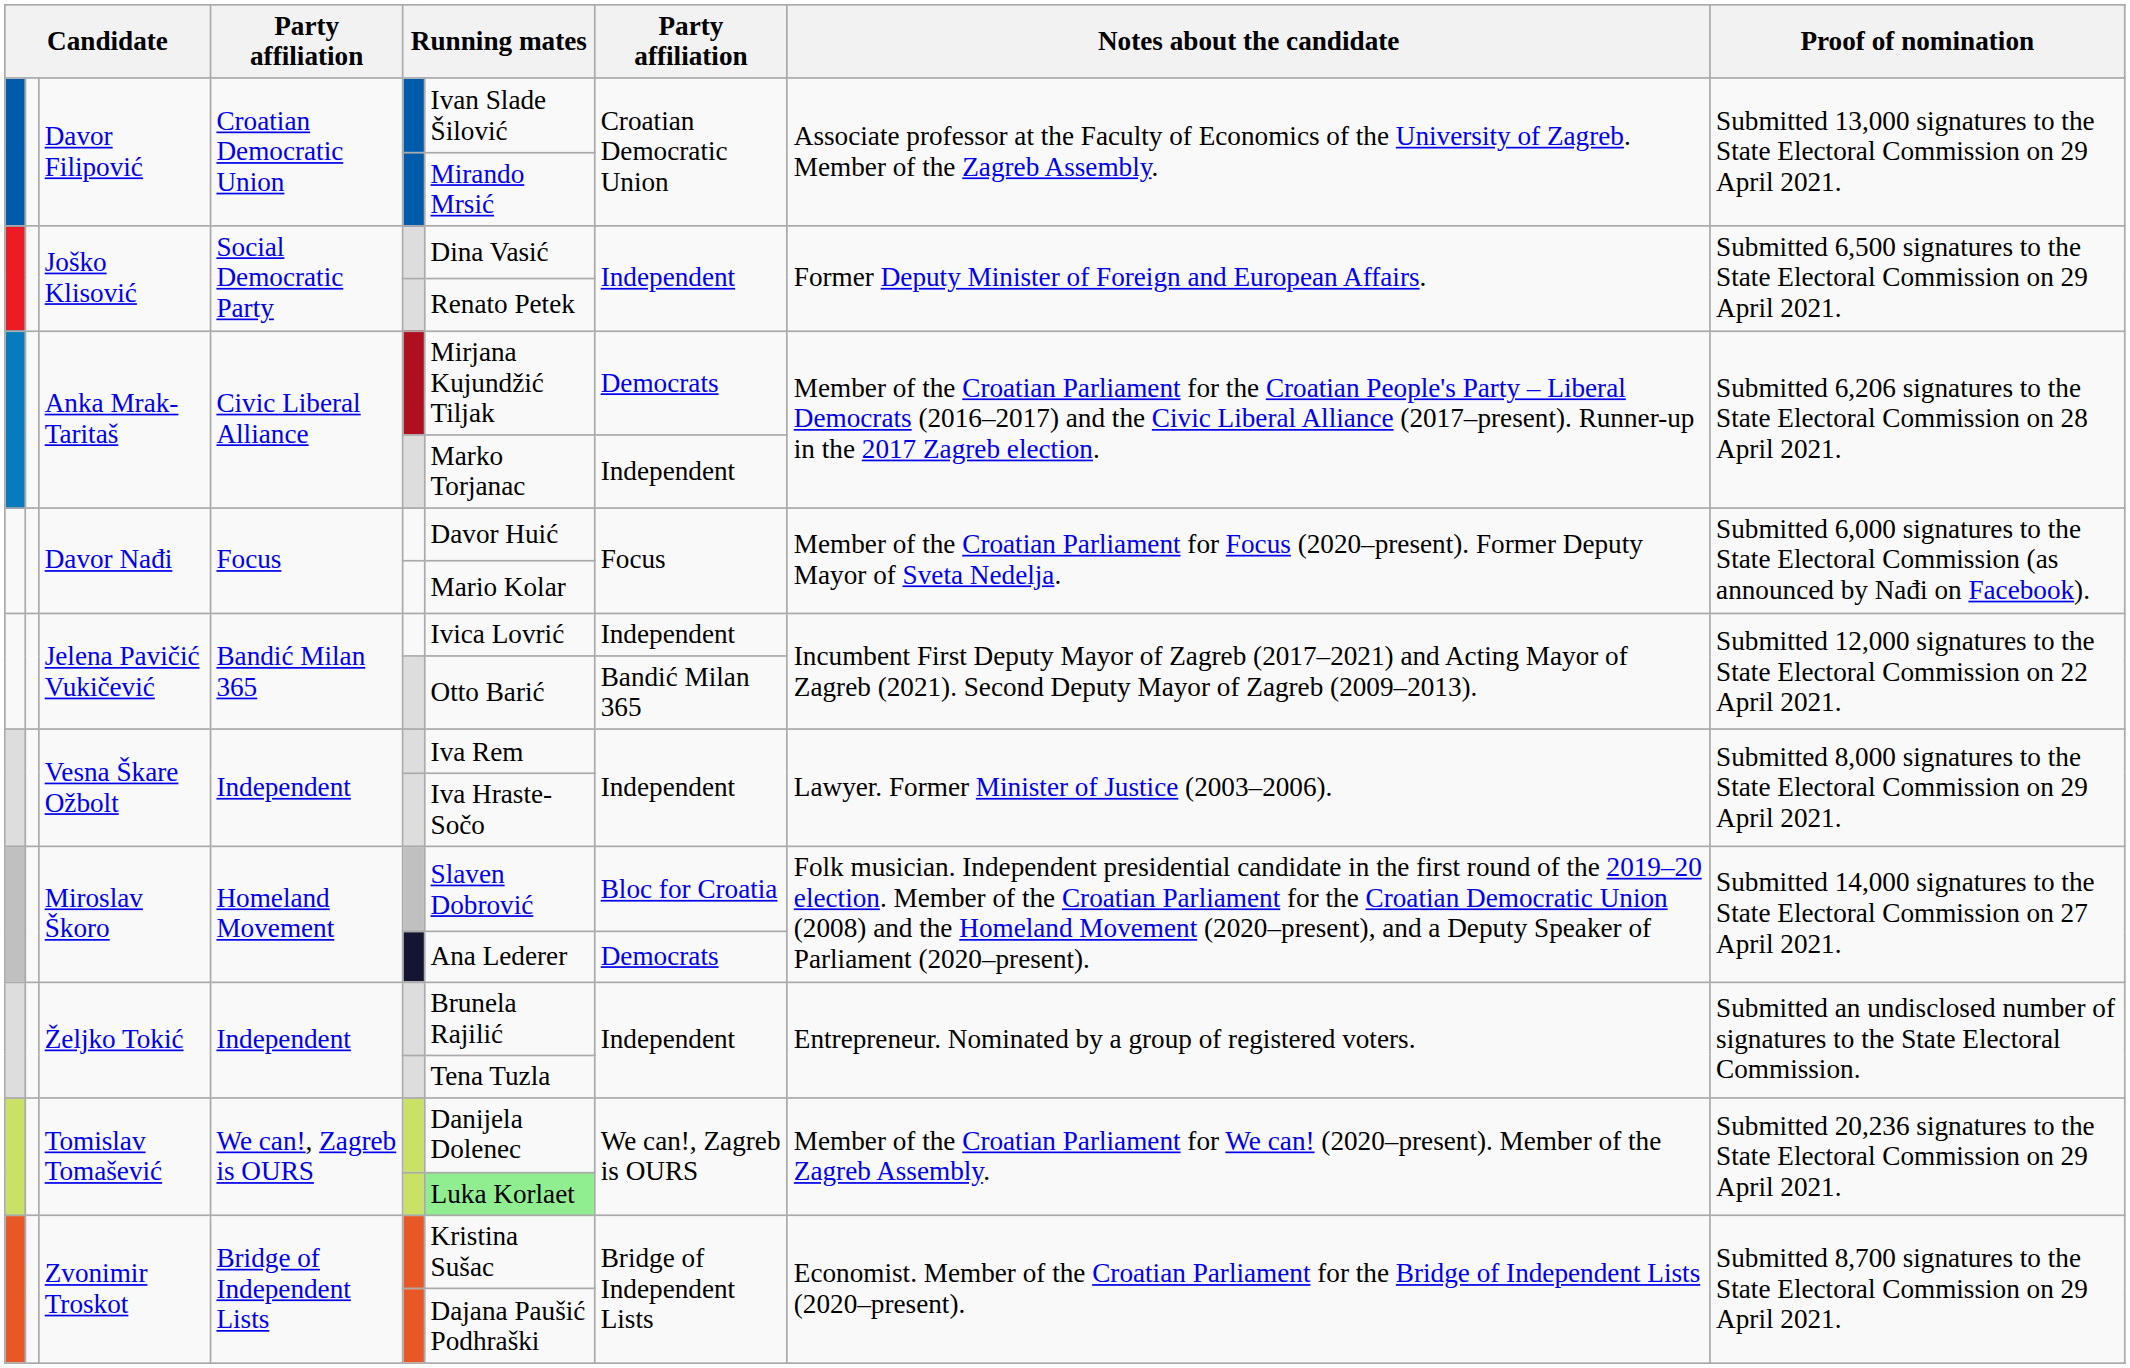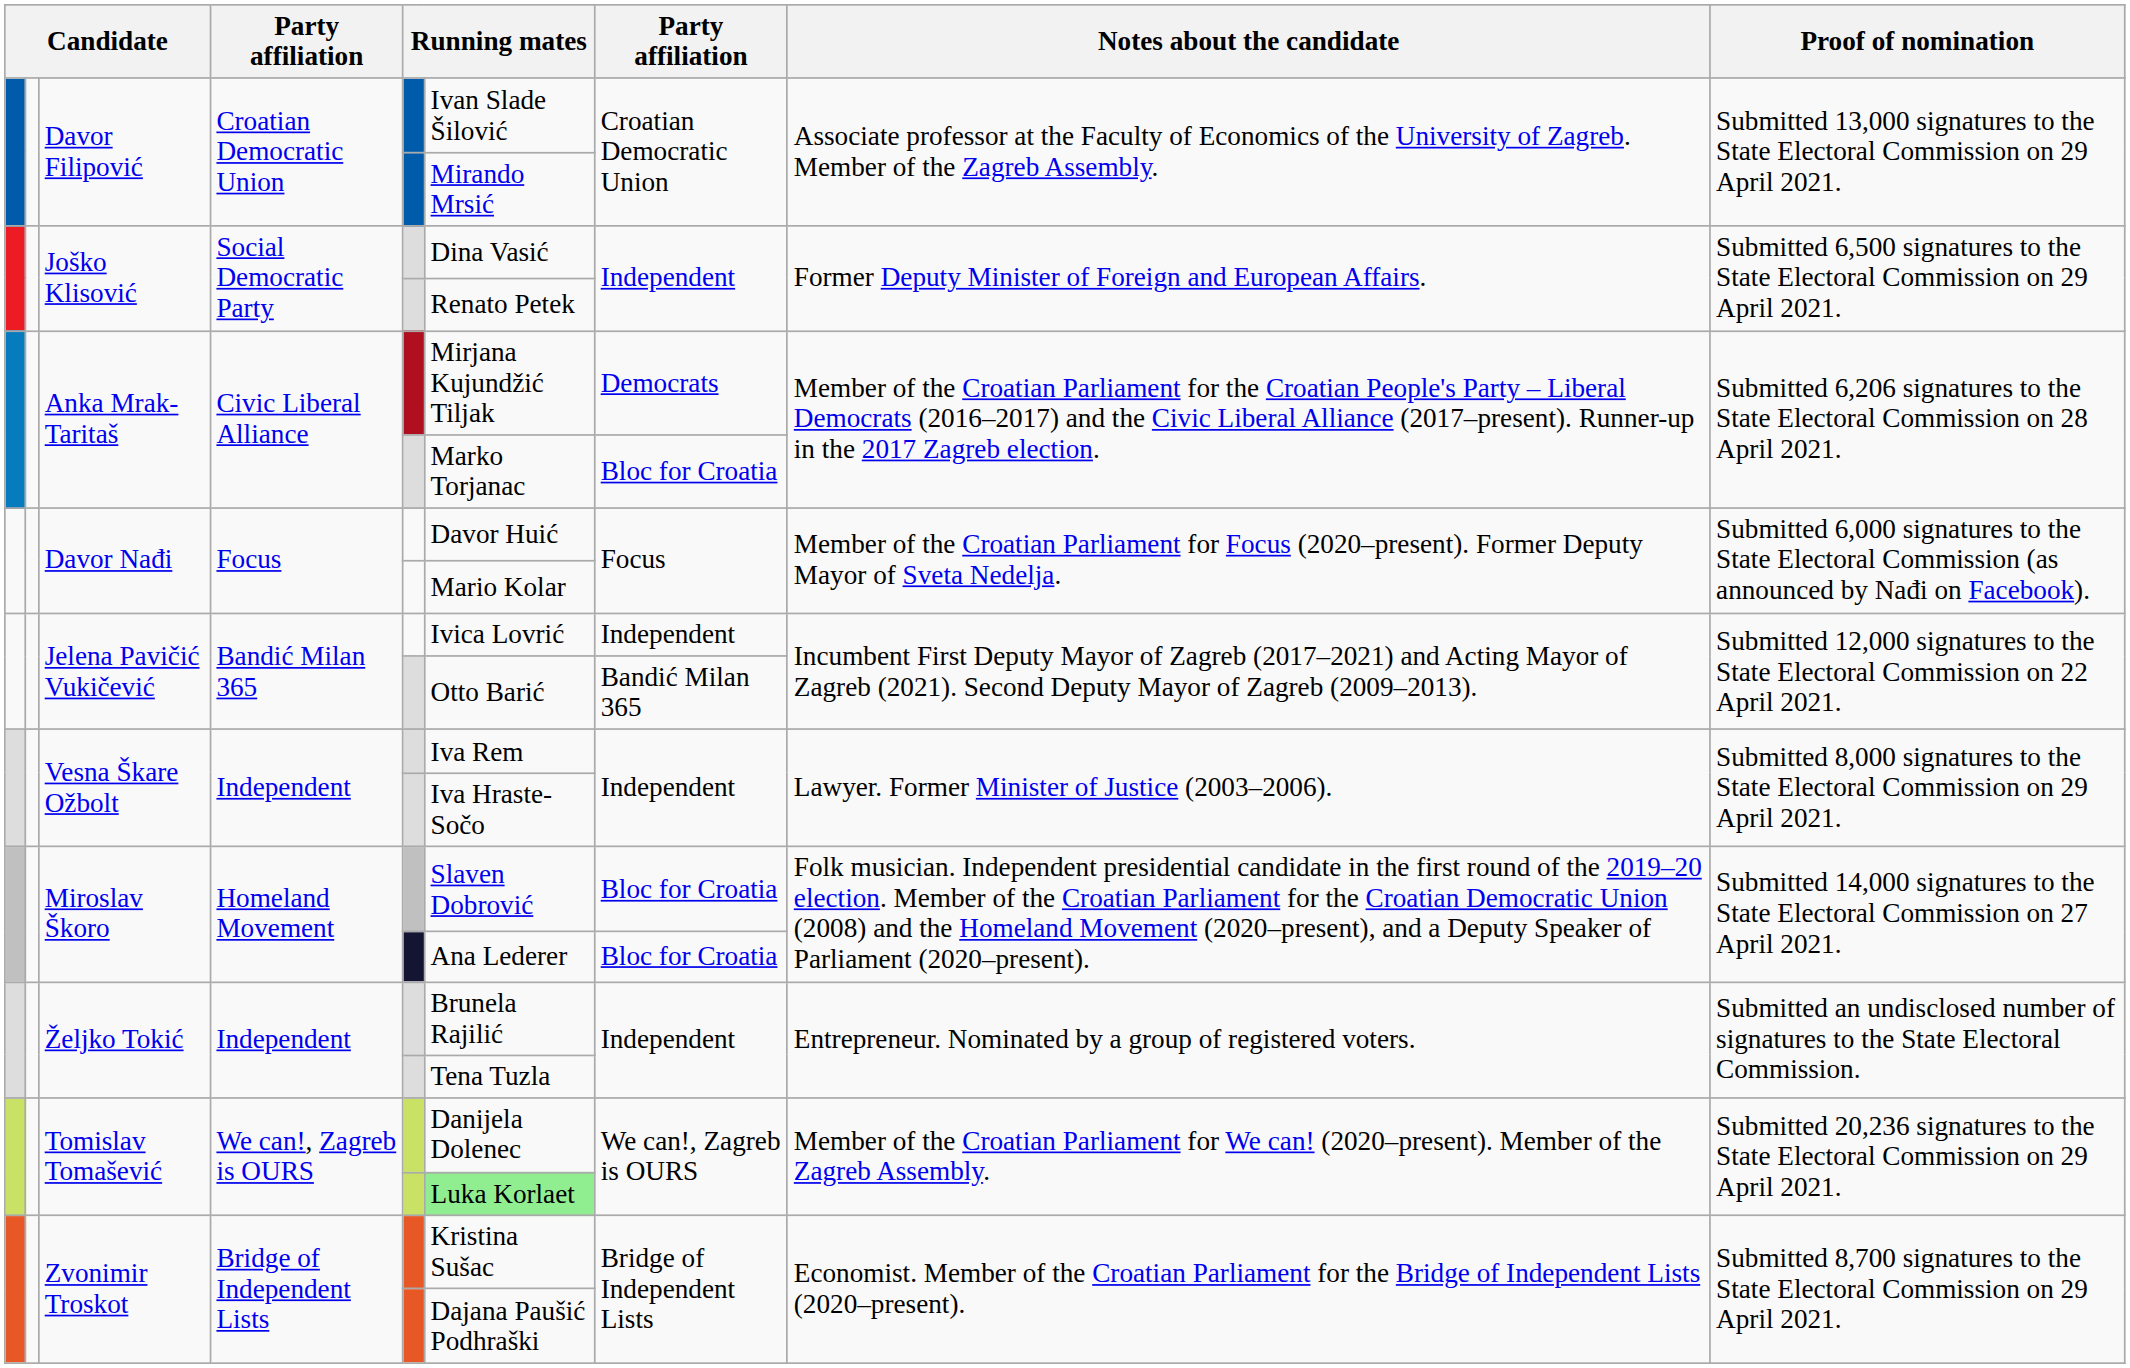(668, 471) Independent -> (689, 471) Bloc for Croatia
(660, 956) Democrats -> (689, 956) Bloc for Croatia
